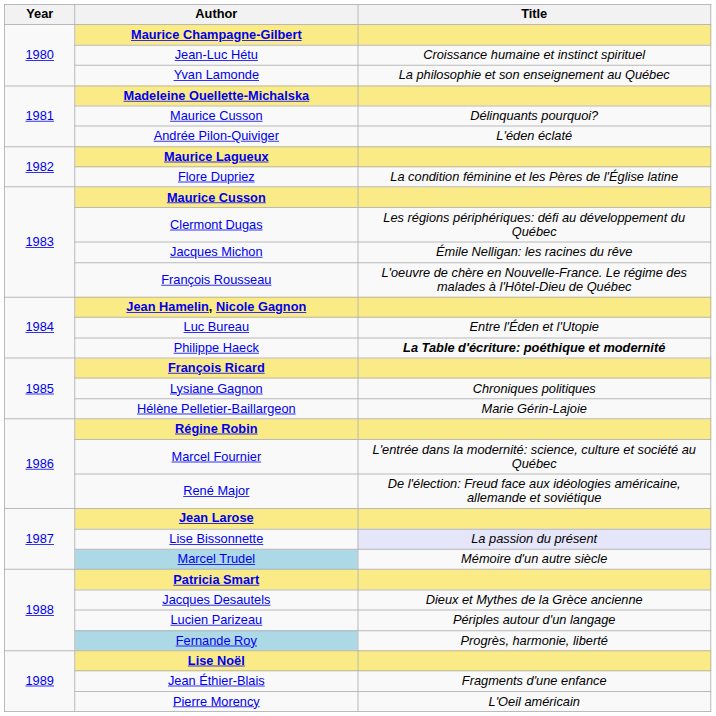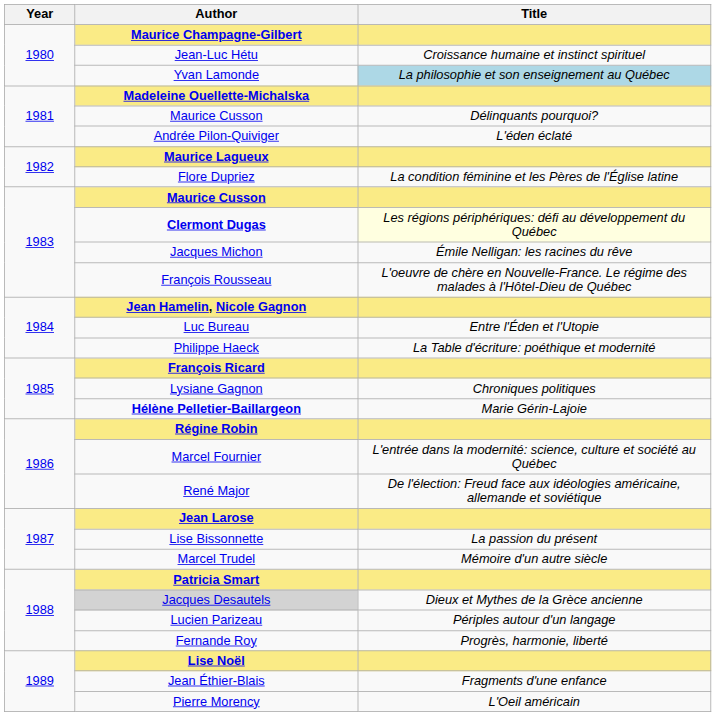(534, 75) no background -> (534, 75) lightblue background
(216, 224) normal -> (216, 224) bold
(534, 224) no background -> (534, 224) lightyellow background
(534, 347) bold -> (534, 347) normal
(216, 408) normal -> (216, 408) bold
(534, 539) lavender background -> (534, 539) no background
(216, 559) lightblue background -> (216, 559) no background
(216, 600) no background -> (216, 600) lightgrey background
(216, 640) lightblue background -> (216, 640) no background
